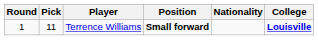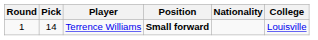(51, 27) 11 -> (51, 27) 14
(289, 27) bold -> (287, 27) normal
